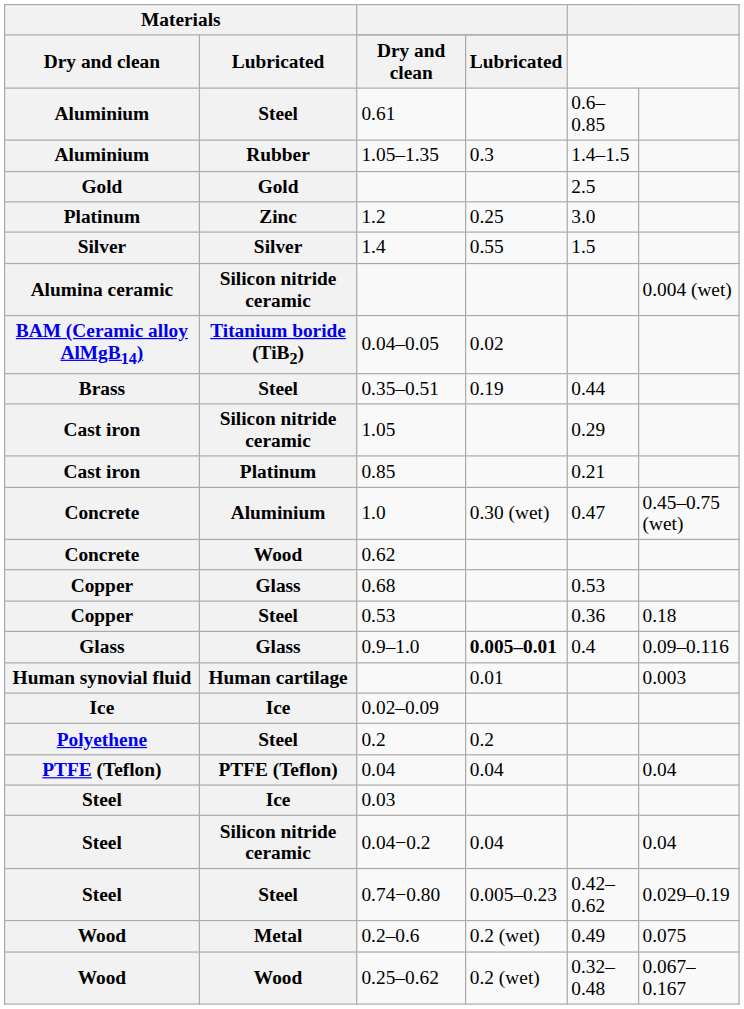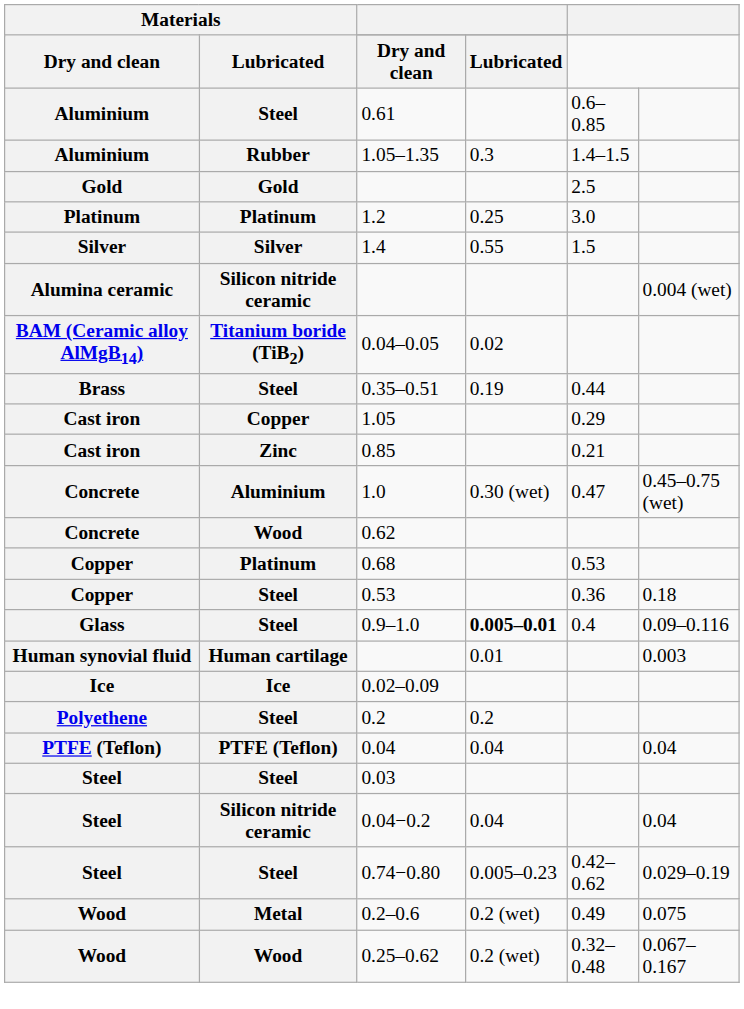(278, 216) Zinc -> (278, 216) Platinum
(278, 429) Silicon nitride ceramic -> (278, 419) Copper
(278, 471) Platinum -> (278, 449) Zinc
(278, 585) Glass -> (278, 563) Platinum
(278, 646) Glass -> (278, 625) Steel
(278, 800) Ice -> (278, 778) Steel
